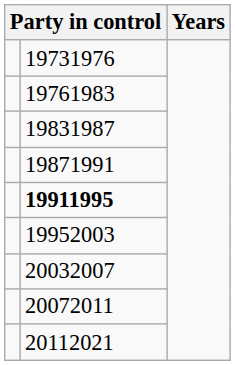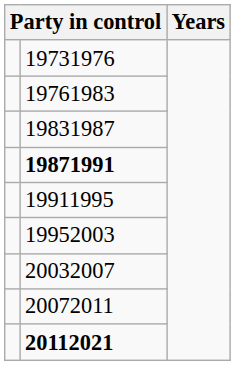(70, 164) normal -> (70, 164) bold
(69, 199) bold -> (69, 199) normal
(69, 341) normal -> (69, 341) bold
